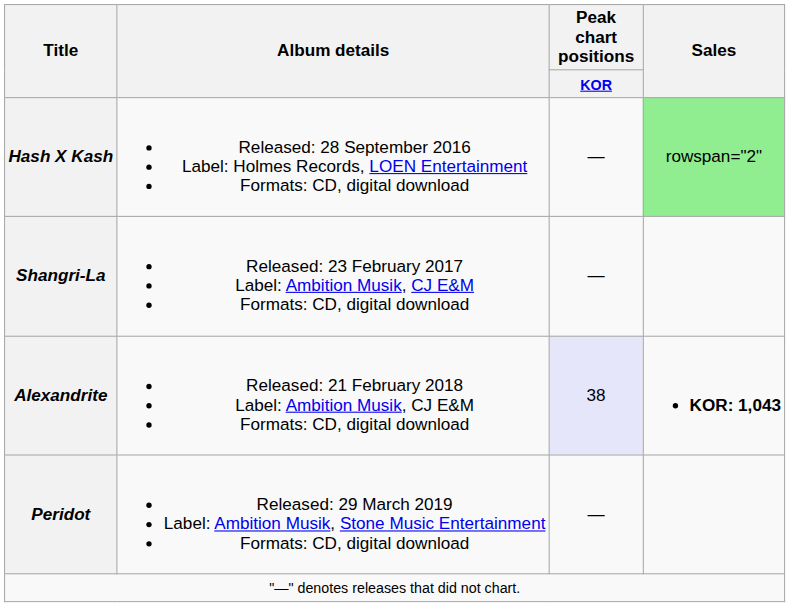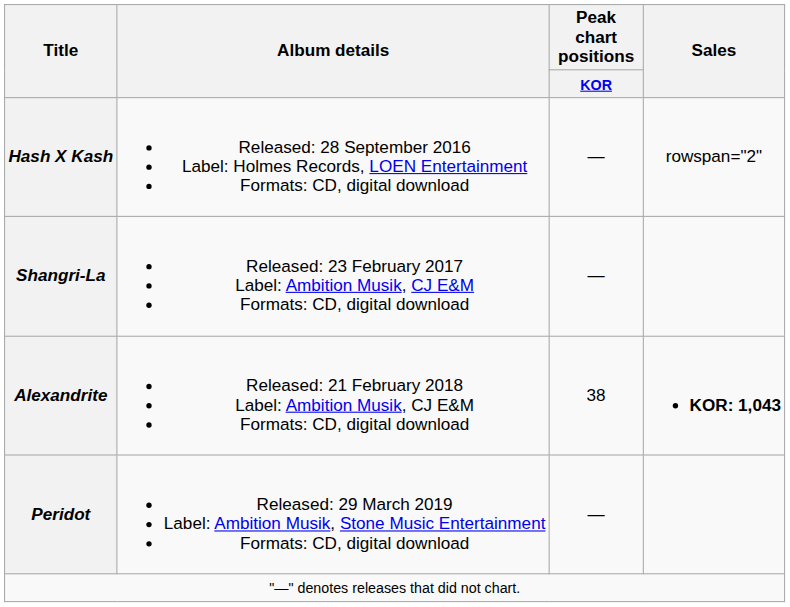(714, 156) lightgreen background -> (714, 156) no background
(596, 395) lavender background -> (596, 395) no background
